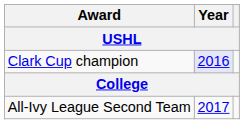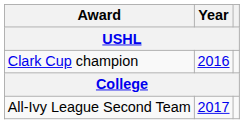(213, 61) lavender background -> (213, 61) no background
